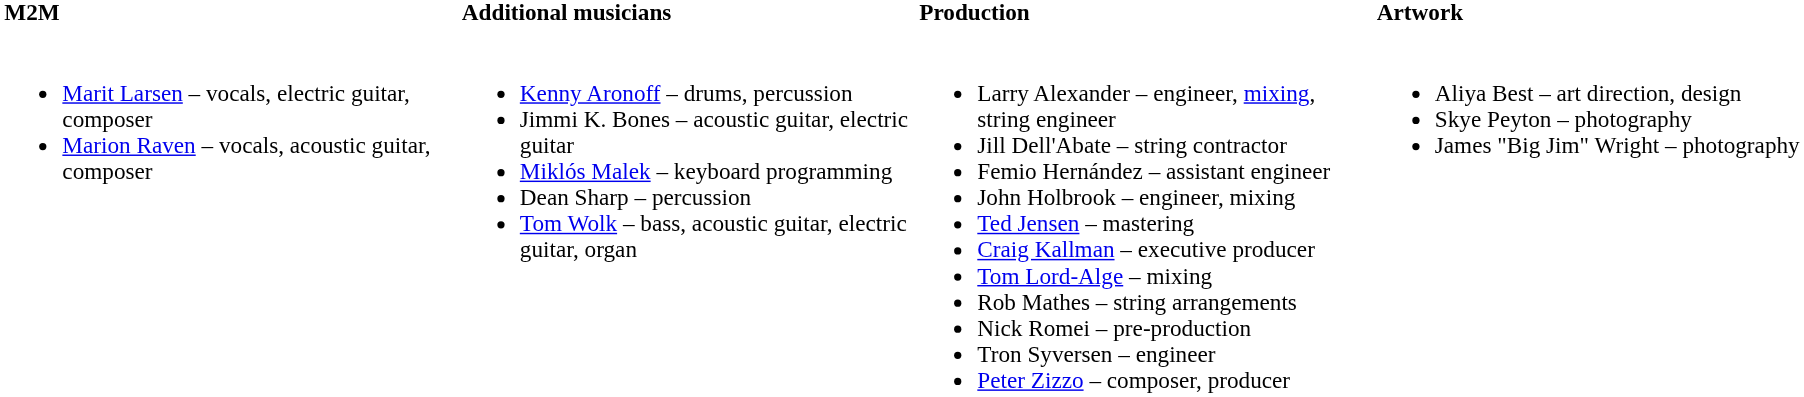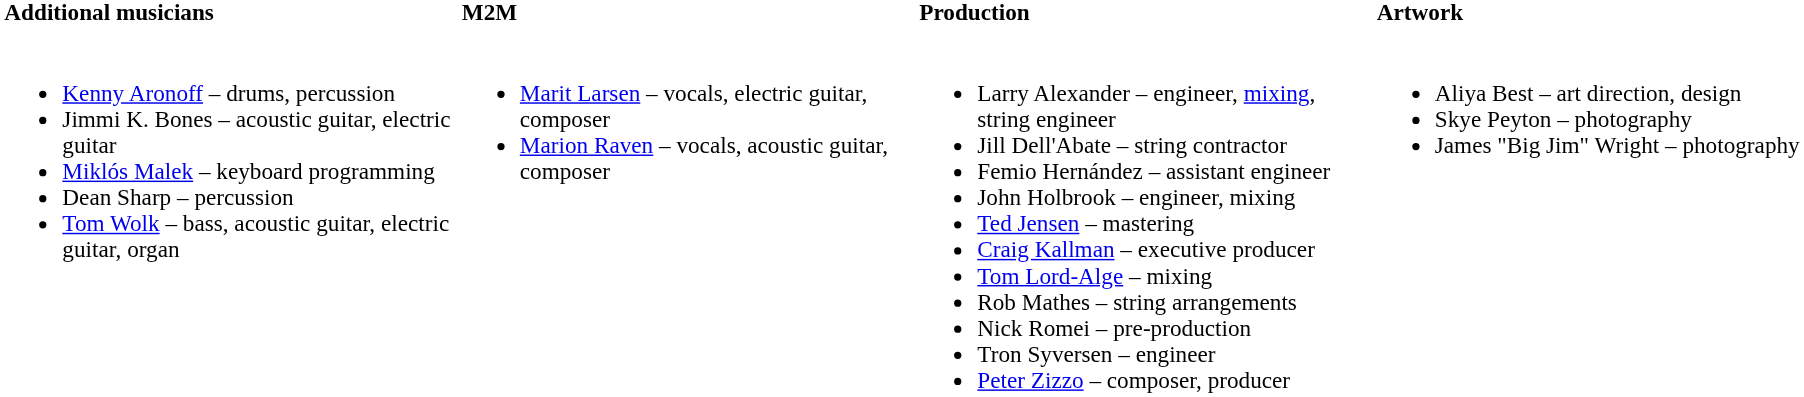columns swapped: (32, 12) <-> (567, 12)
